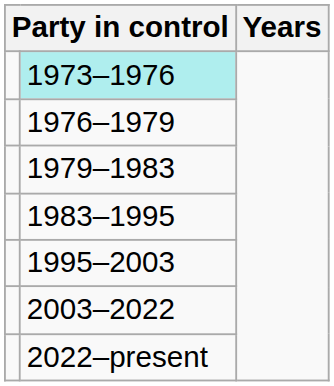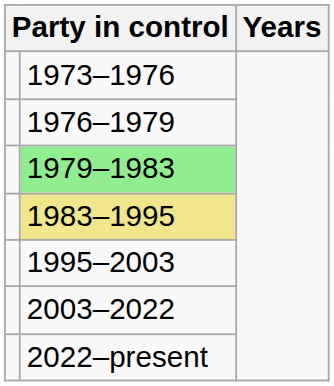(101, 74) paleturquoise background -> (101, 74) no background
(101, 168) no background -> (101, 168) lightgreen background
(101, 215) no background -> (101, 215) khaki background
